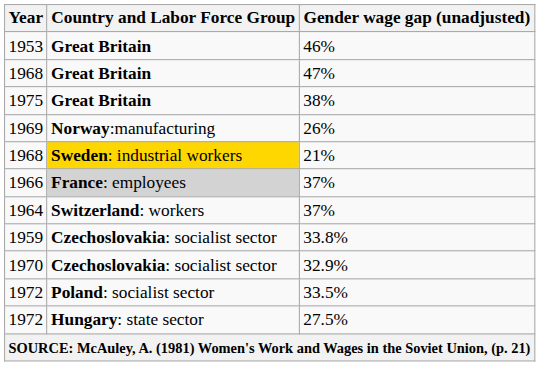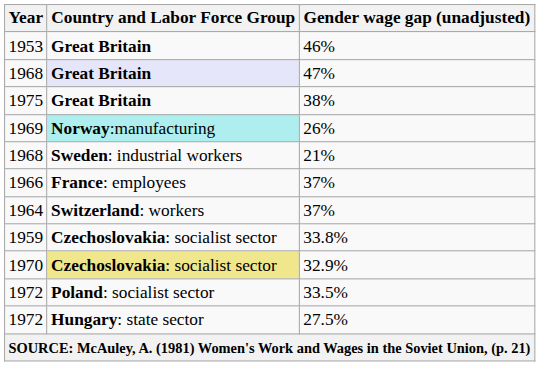(101, 73) no background -> (101, 73) lavender background
(133, 127) no background -> (133, 127) paleturquoise background
(147, 155) gold background -> (147, 155) no background
(119, 182) lightgrey background -> (119, 182) no background
(164, 264) no background -> (164, 264) khaki background
